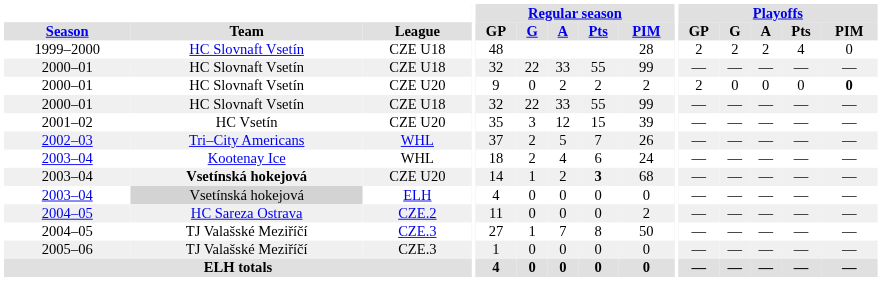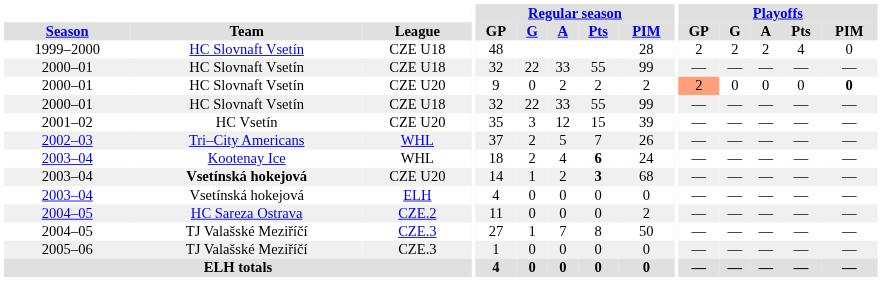(699, 85) no background -> (699, 85) lightsalmon background
(598, 158) normal -> (598, 158) bold
(247, 195) lightgrey background -> (247, 195) no background
